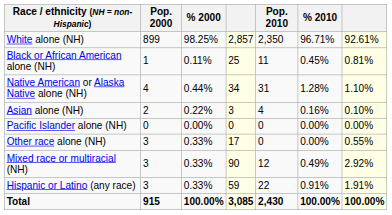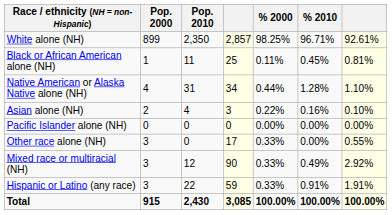columns swapped: (277, 18) <-> (204, 18)
